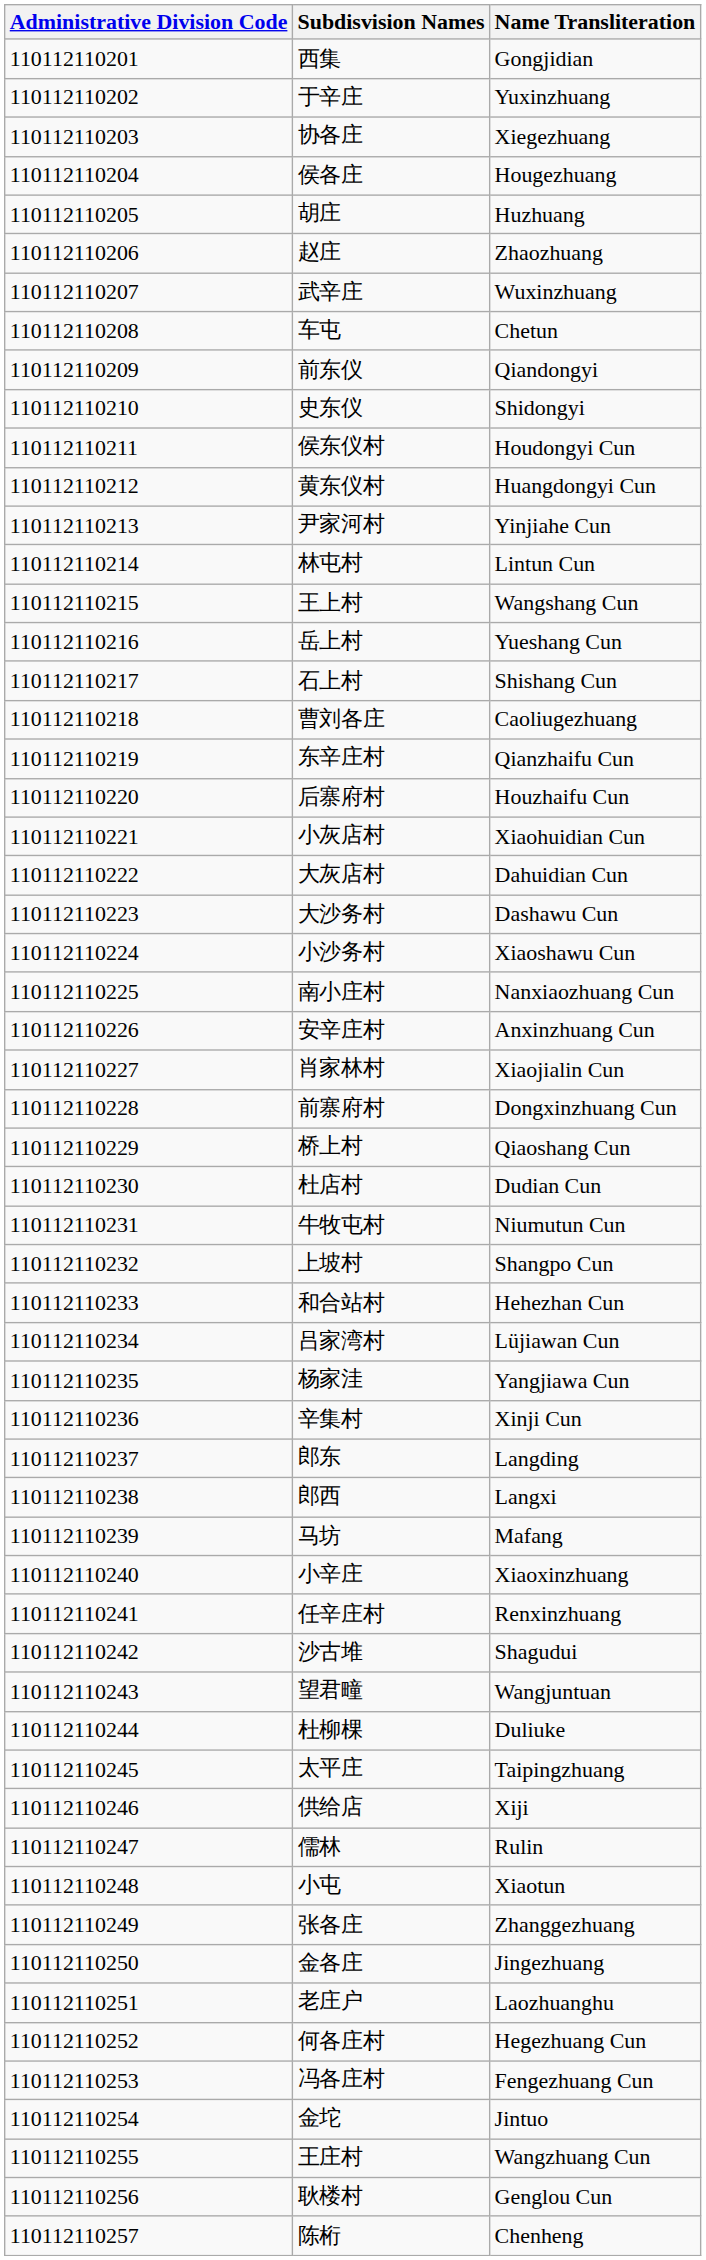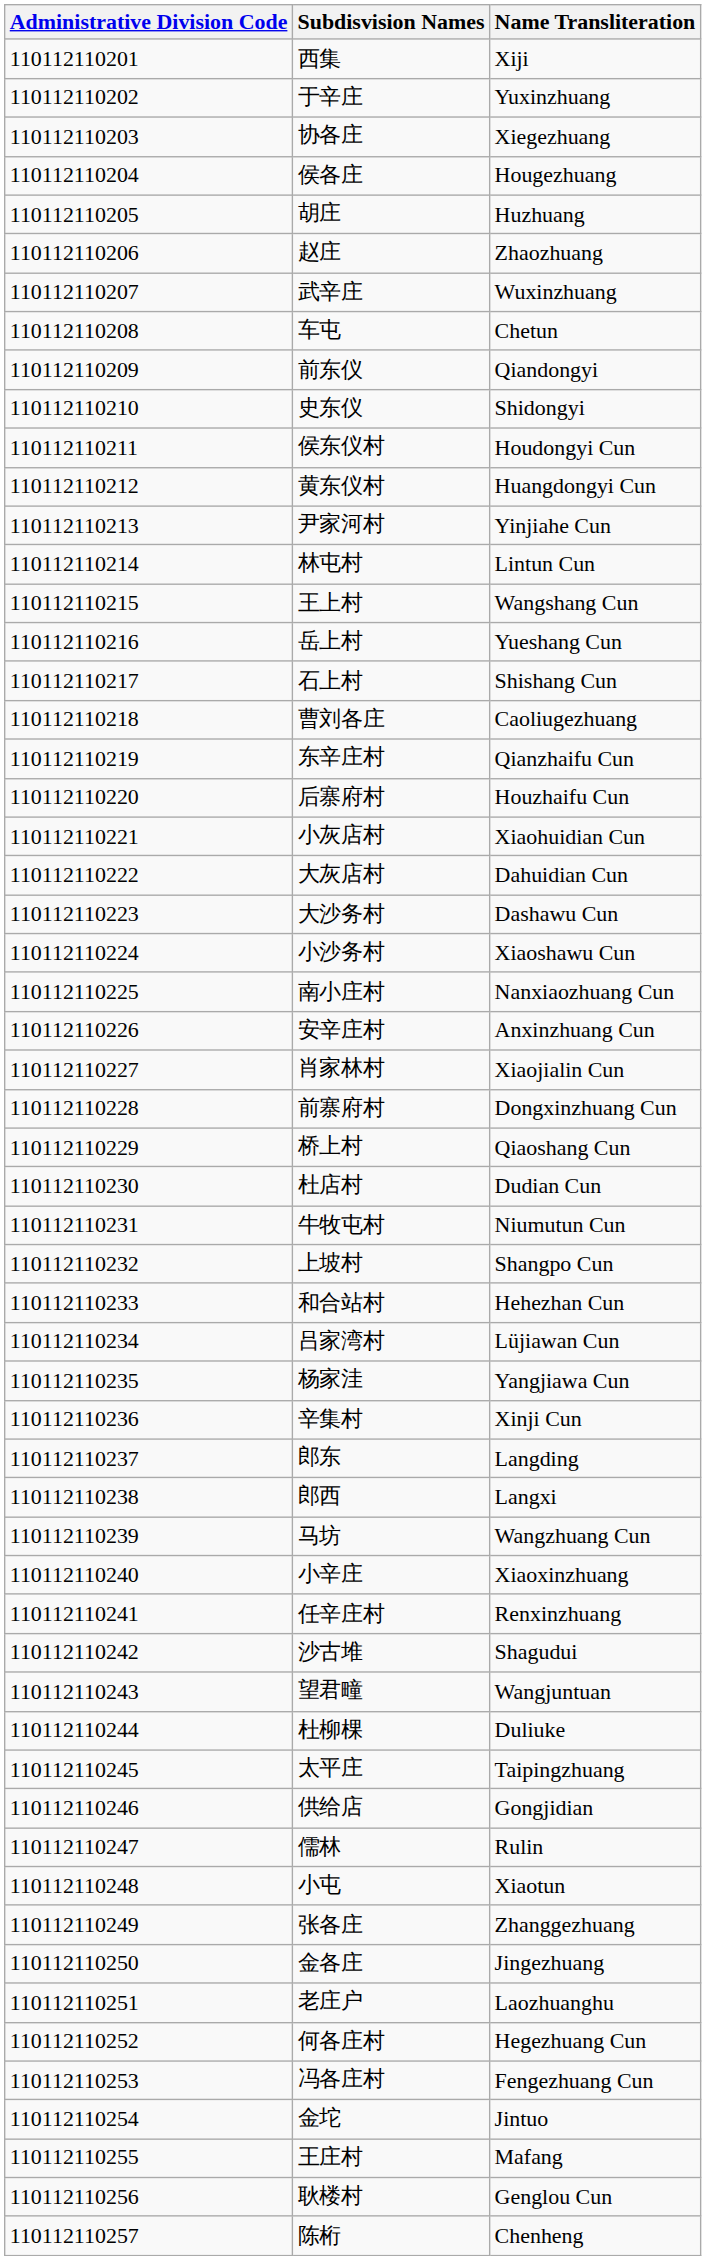(544, 58) Gongjidian -> (512, 58) Xiji
(529, 1535) Mafang -> (573, 1535) Wangzhuang Cun
(512, 1808) Xiji -> (544, 1808) Gongjidian
(573, 2157) Wangzhuang Cun -> (529, 2157) Mafang
